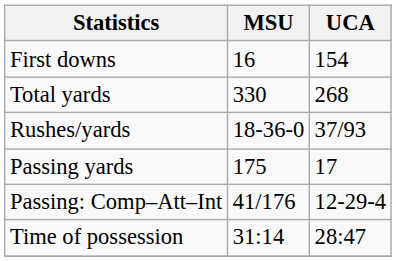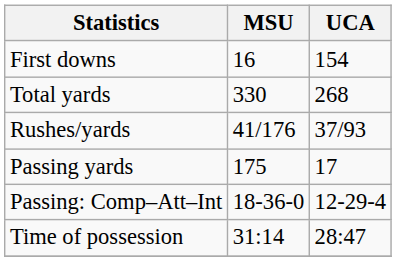(268, 130) 18-36-0 -> (264, 130) 41/176
(264, 201) 41/176 -> (268, 201) 18-36-0
